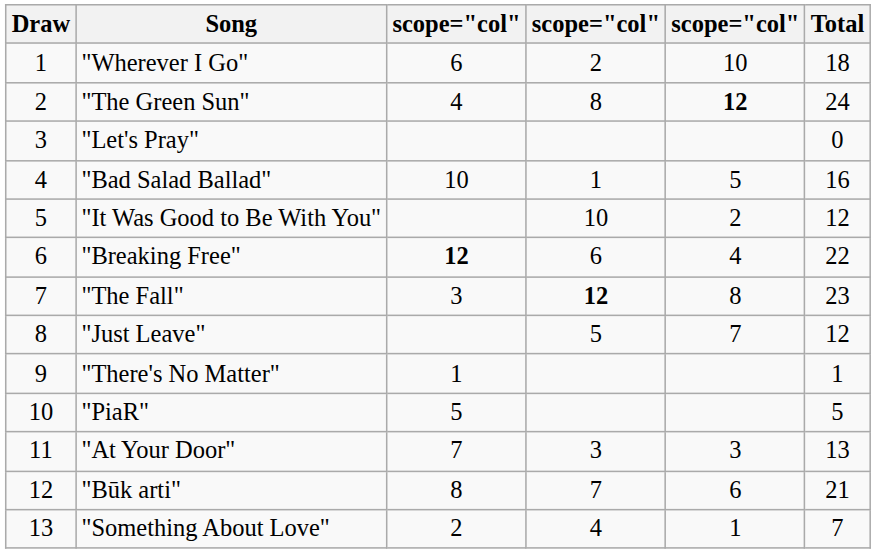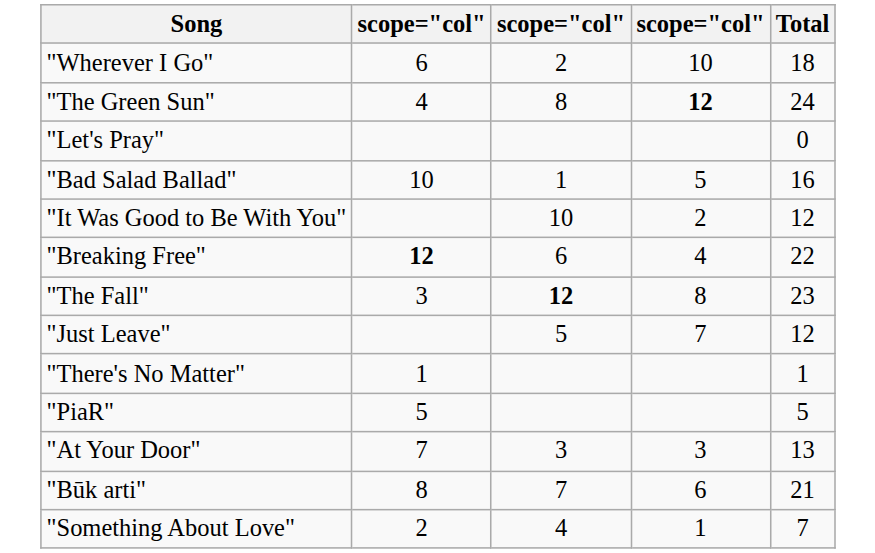- column: (41, 23)
